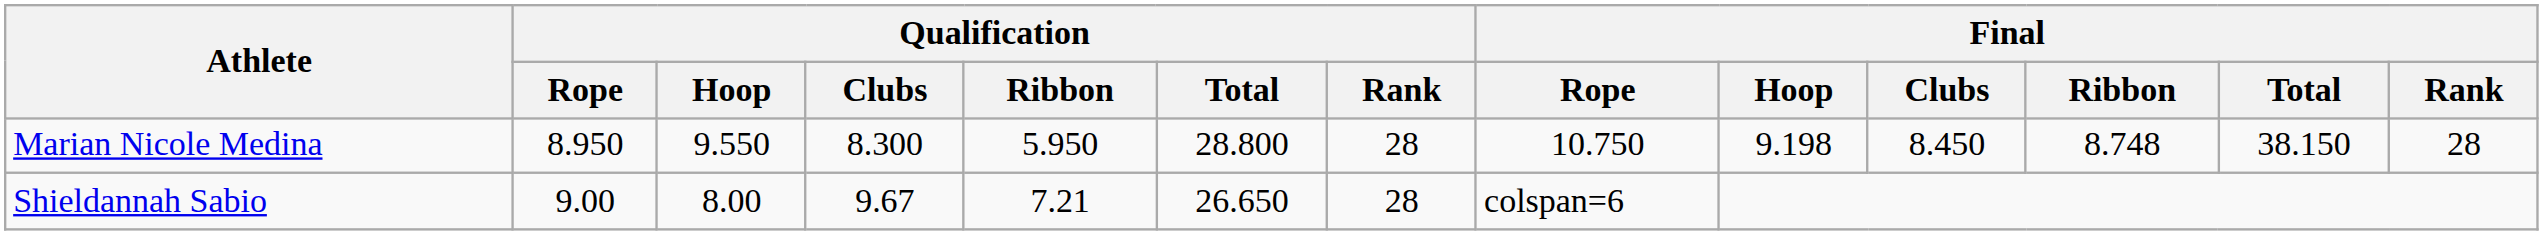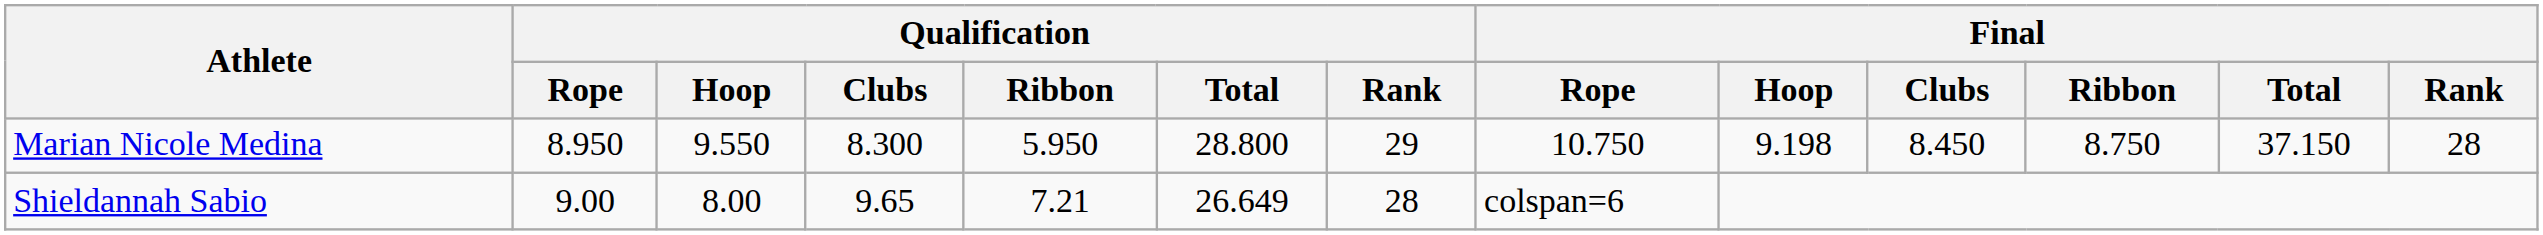(1402, 145) 28 -> (1402, 145) 29
(2122, 145) 8.748 -> (2122, 145) 8.750
(2304, 145) 38.150 -> (2304, 145) 37.150
(885, 201) 9.67 -> (885, 201) 9.65
(1242, 201) 26.650 -> (1242, 201) 26.649
